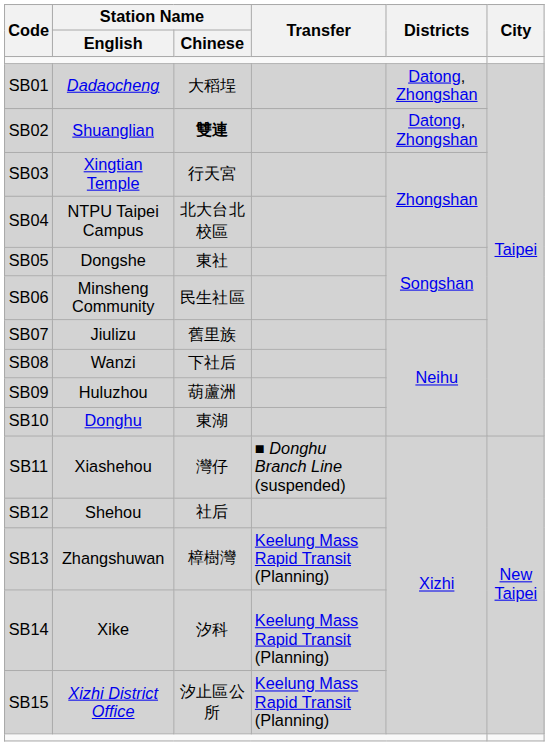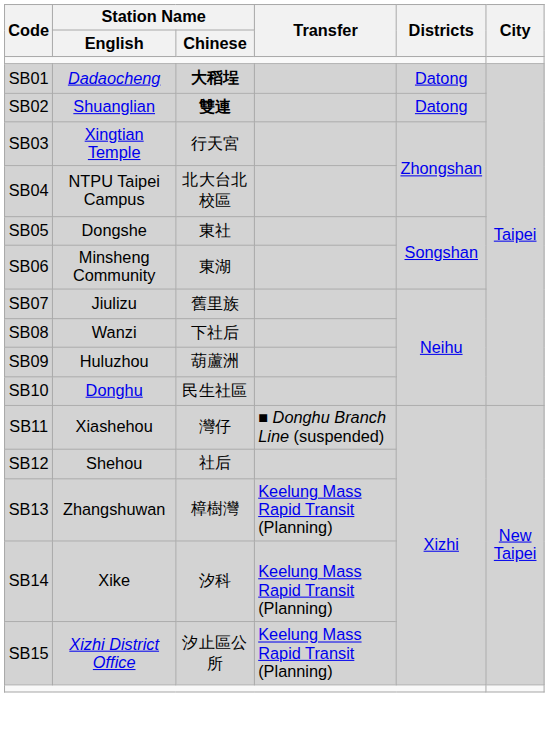(212, 85) normal -> (215, 77) bold
(437, 85) Datong, Zhongshan -> (441, 78) Datong
(437, 130) Datong, Zhongshan -> (441, 107) Datong
(212, 297) 民生社區 -> (215, 266) 東湖
(212, 420) 東湖 -> (215, 390) 民生社區
